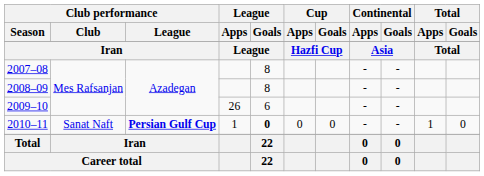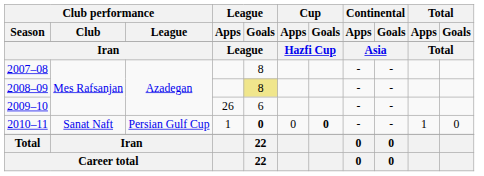(267, 87) no background -> (261, 87) khaki background
(172, 124) bold -> (169, 124) normal
(332, 124) normal -> (326, 124) bold
